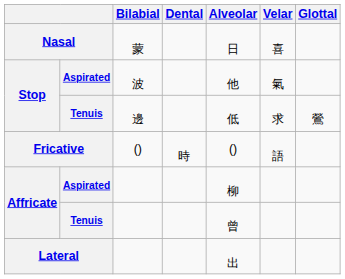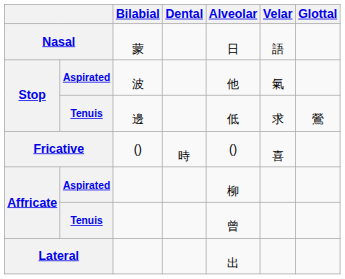(278, 48) 喜 -> (278, 48) 語
(278, 155) 語 -> (278, 155) 喜
